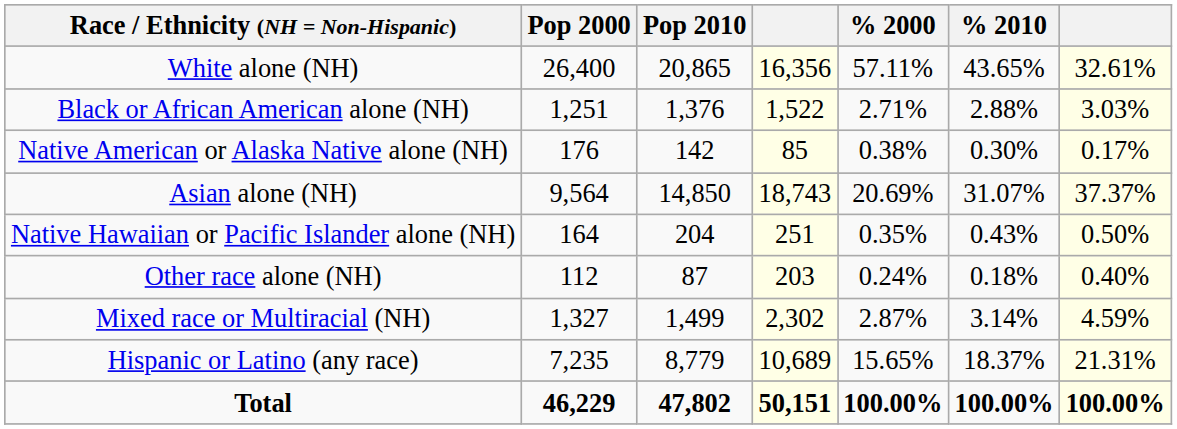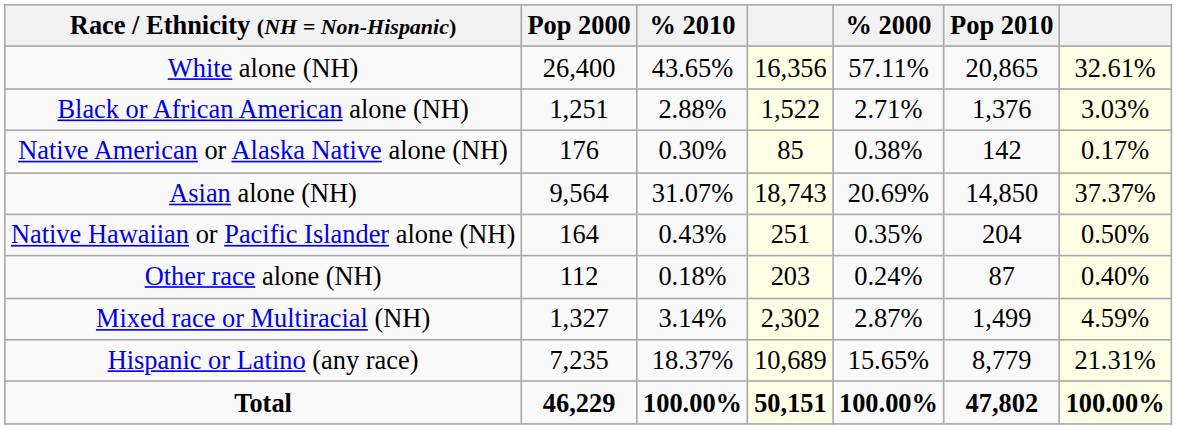columns swapped: (695, 25) <-> (1004, 25)
